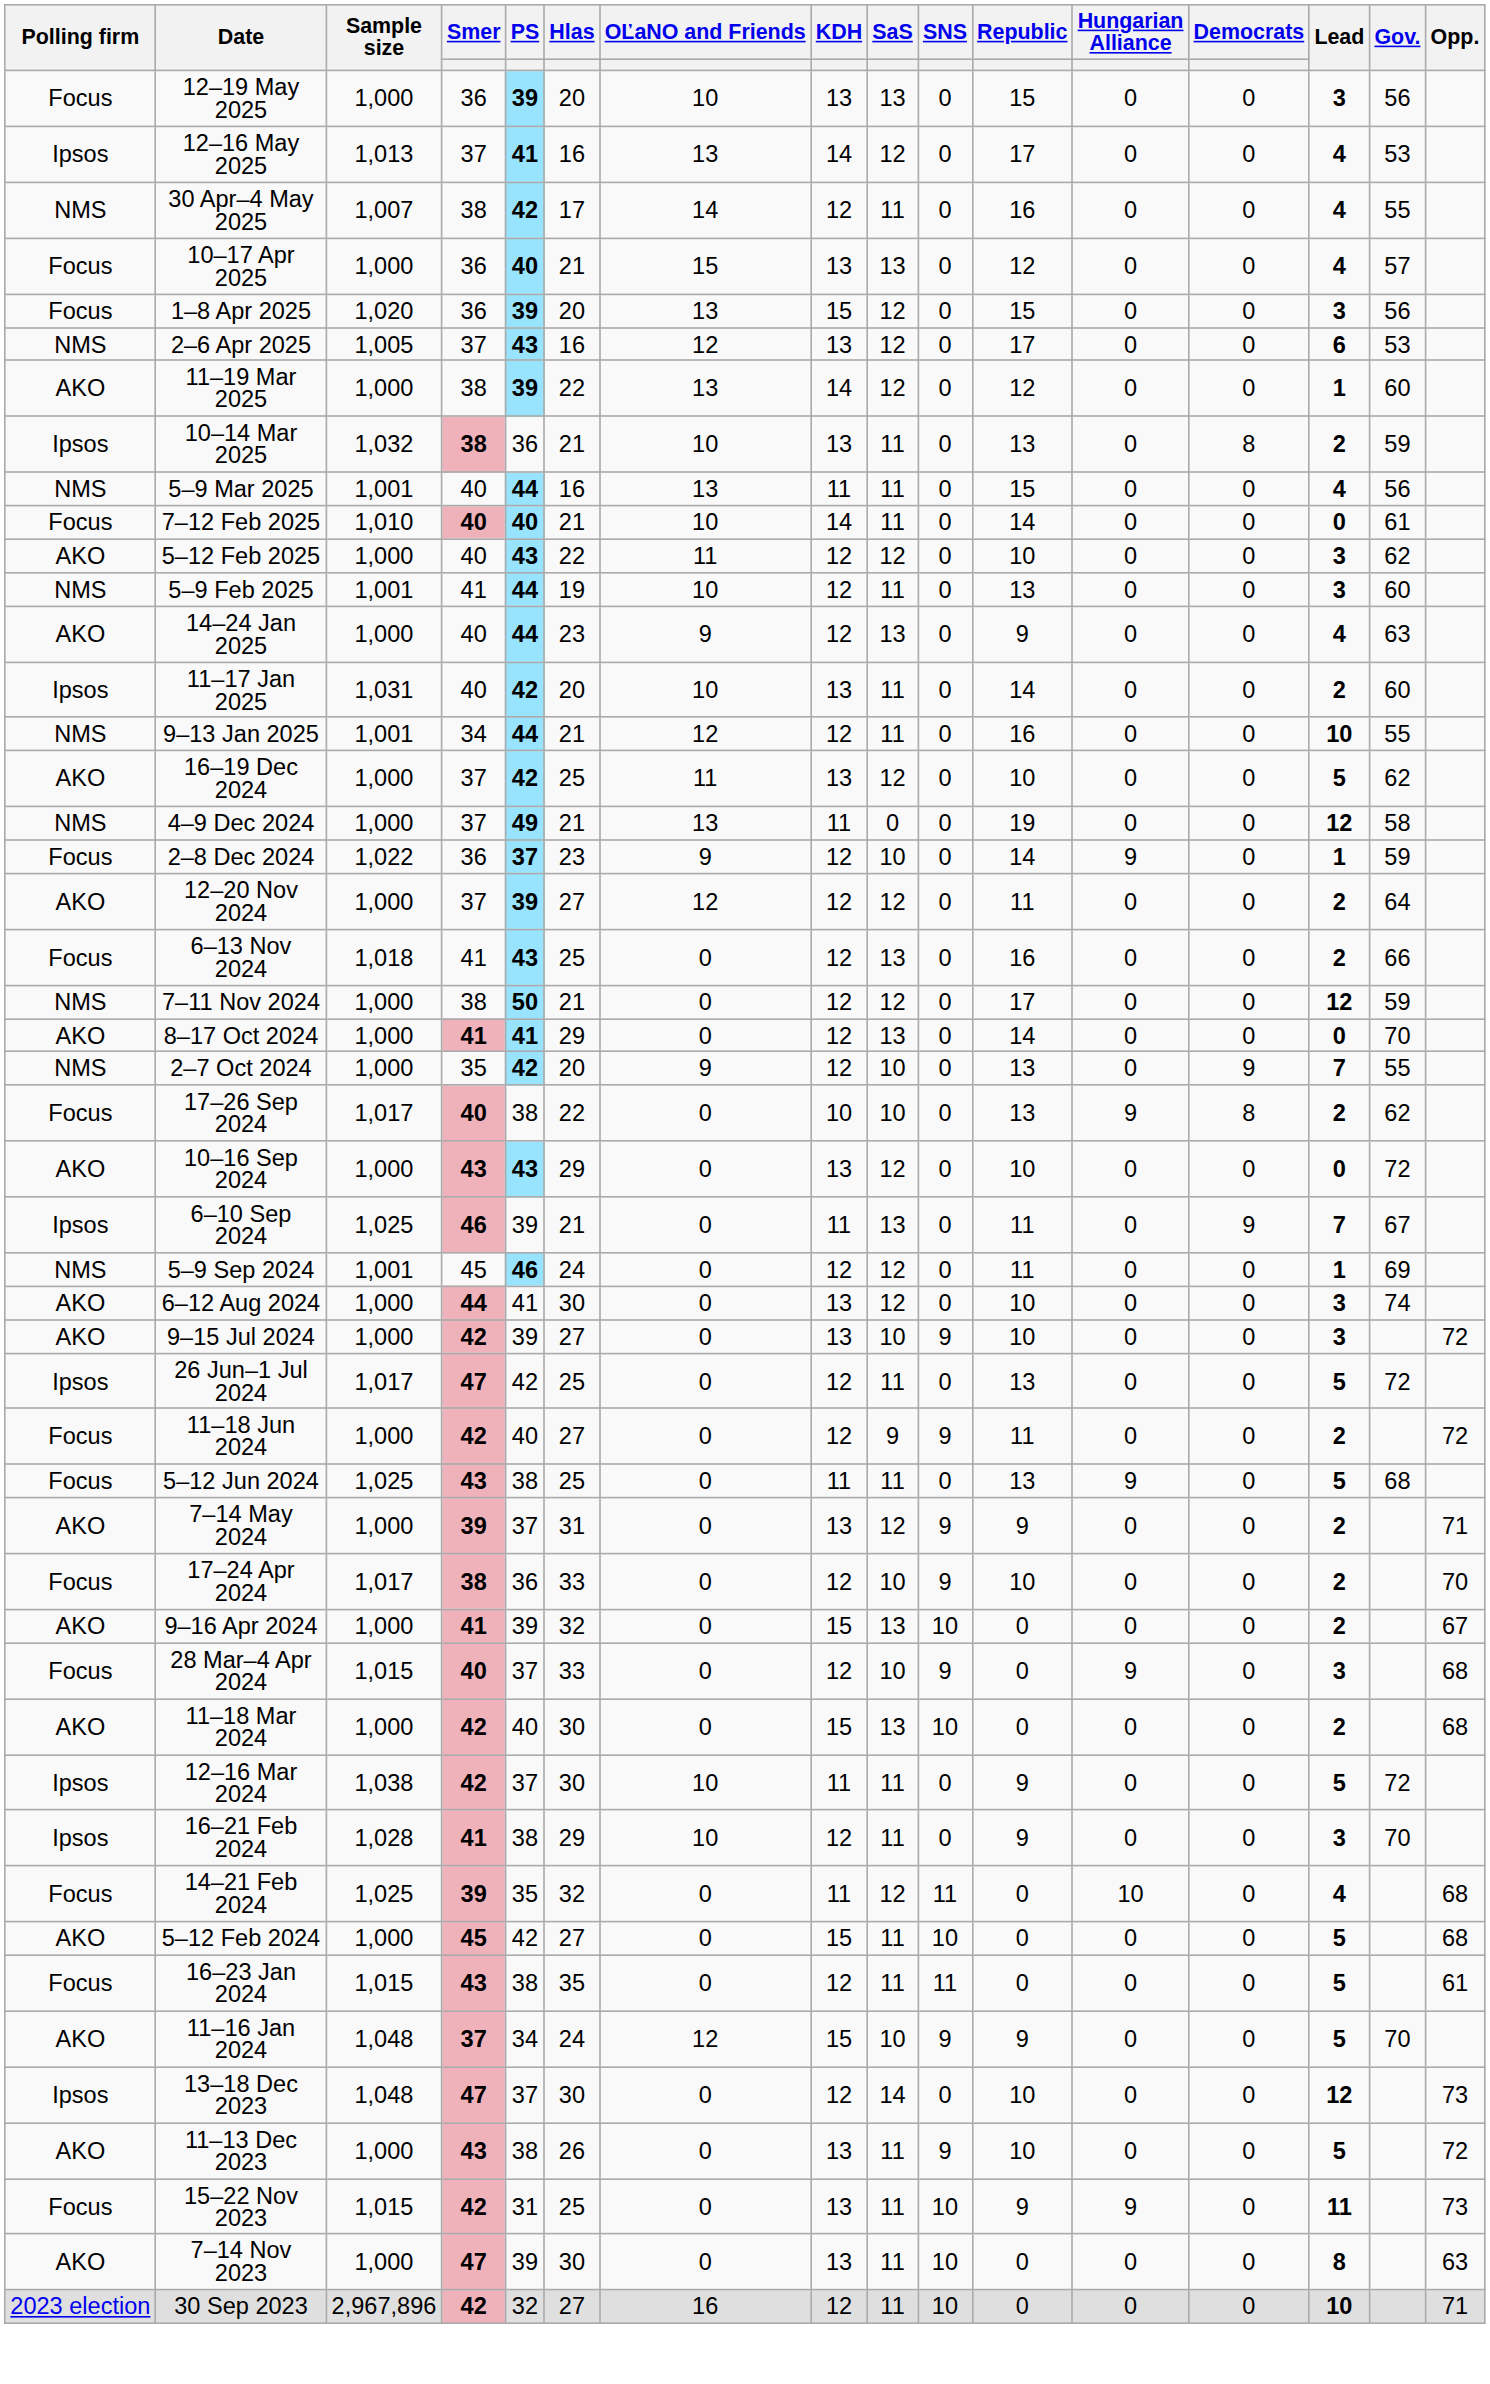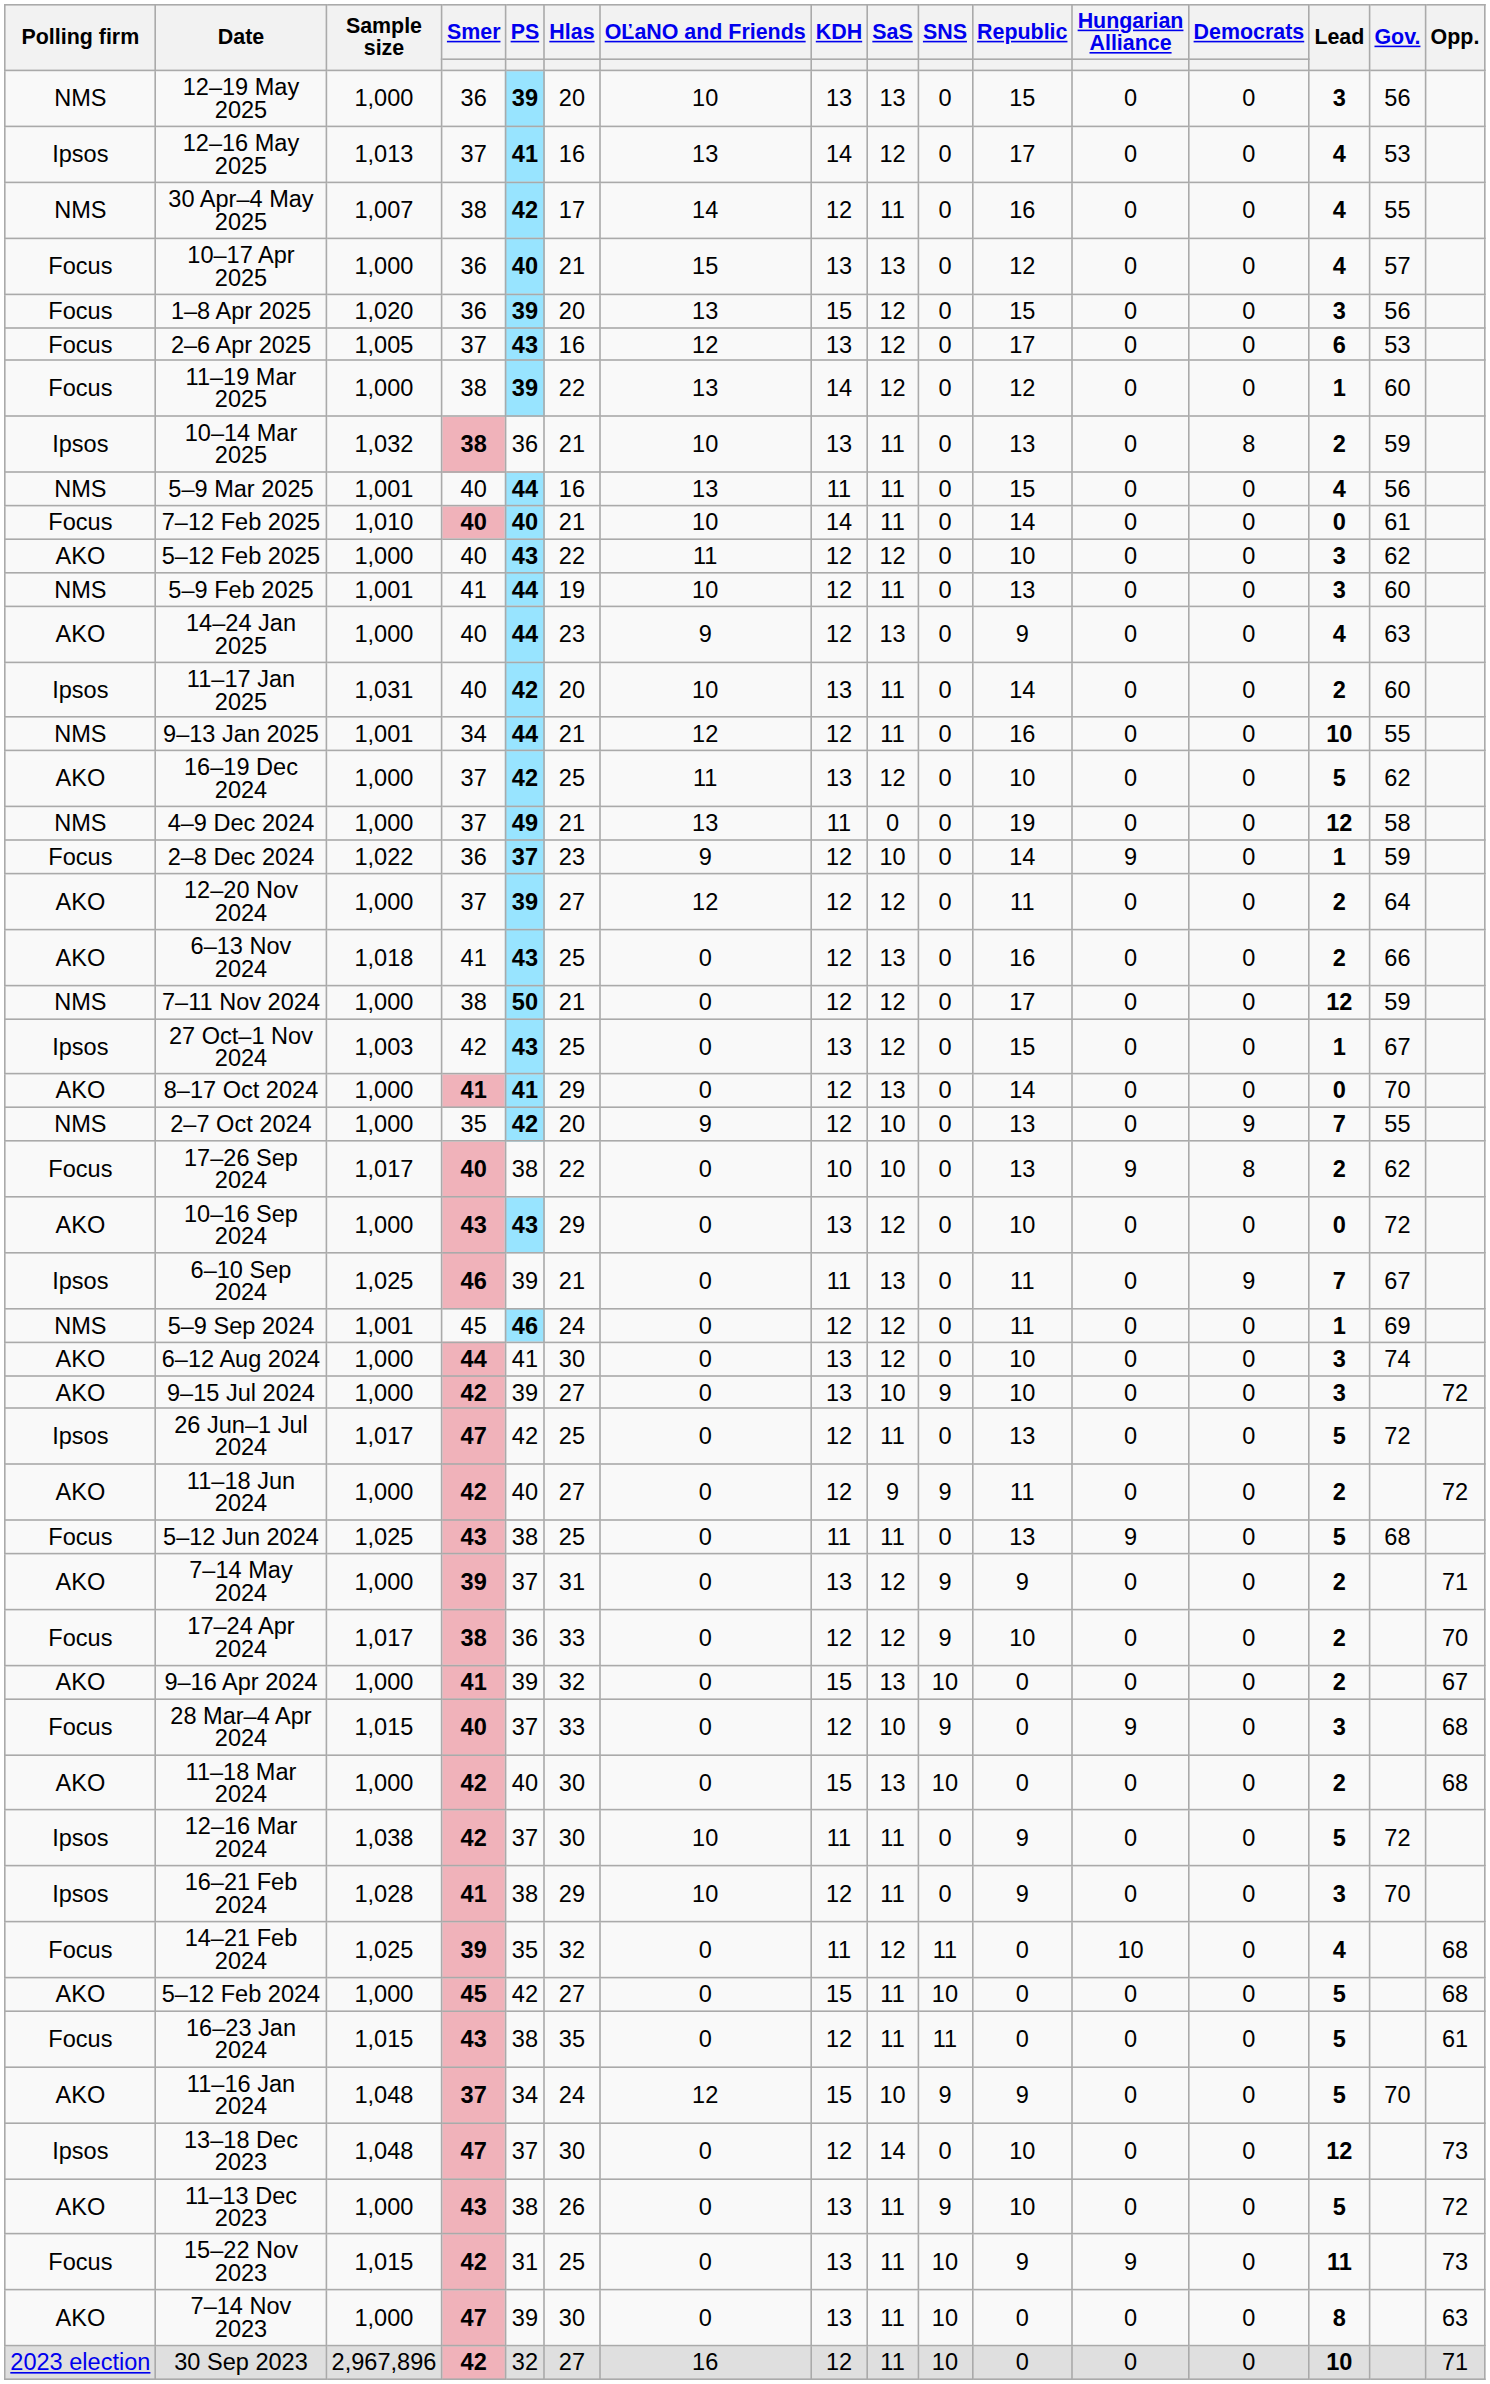(80, 98) Focus -> (80, 98) NMS
(80, 344) NMS -> (80, 344) Focus
(80, 388) AKO -> (80, 388) Focus
(80, 957) Focus -> (80, 957) AKO
+ row: (241, 1046)
(80, 1436) Focus -> (80, 1492) AKO
(893, 1581) 10 -> (893, 1637) 12
